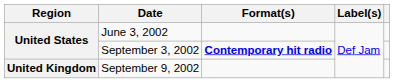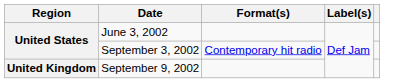(268, 50) bold -> (263, 50) normal
